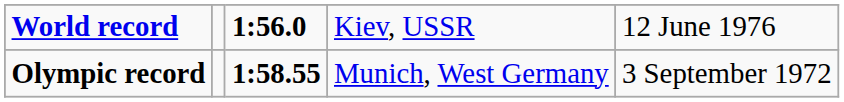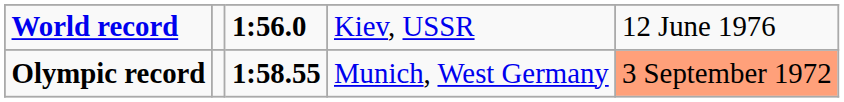(727, 73) no background -> (727, 73) lightsalmon background
